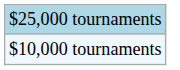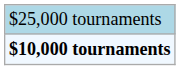(85, 48) normal -> (90, 48) bold
